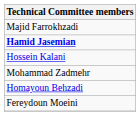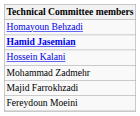(42, 27) Majid Farrokhzadi -> (45, 27) Homayoun Behzadi
(45, 88) Homayoun Behzadi -> (42, 88) Majid Farrokhzadi
